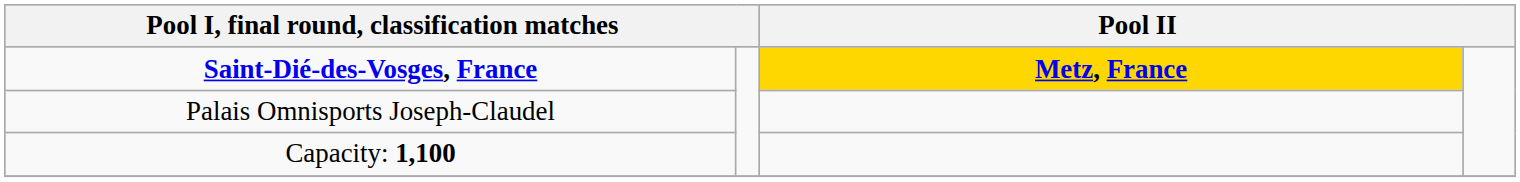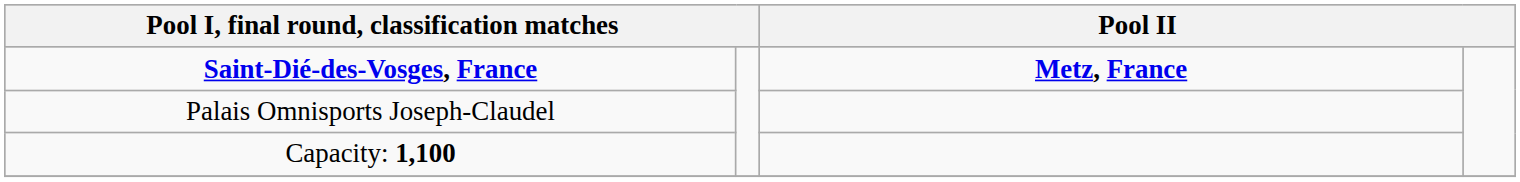(1111, 68) gold background -> (1111, 68) no background
